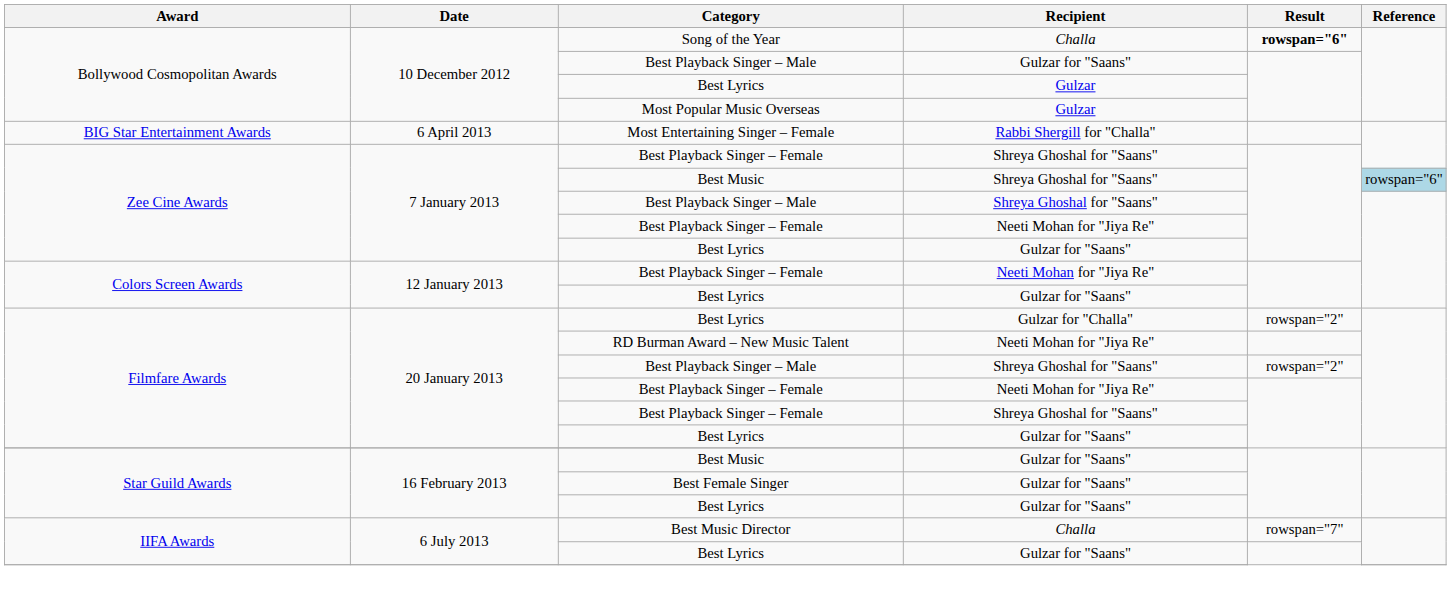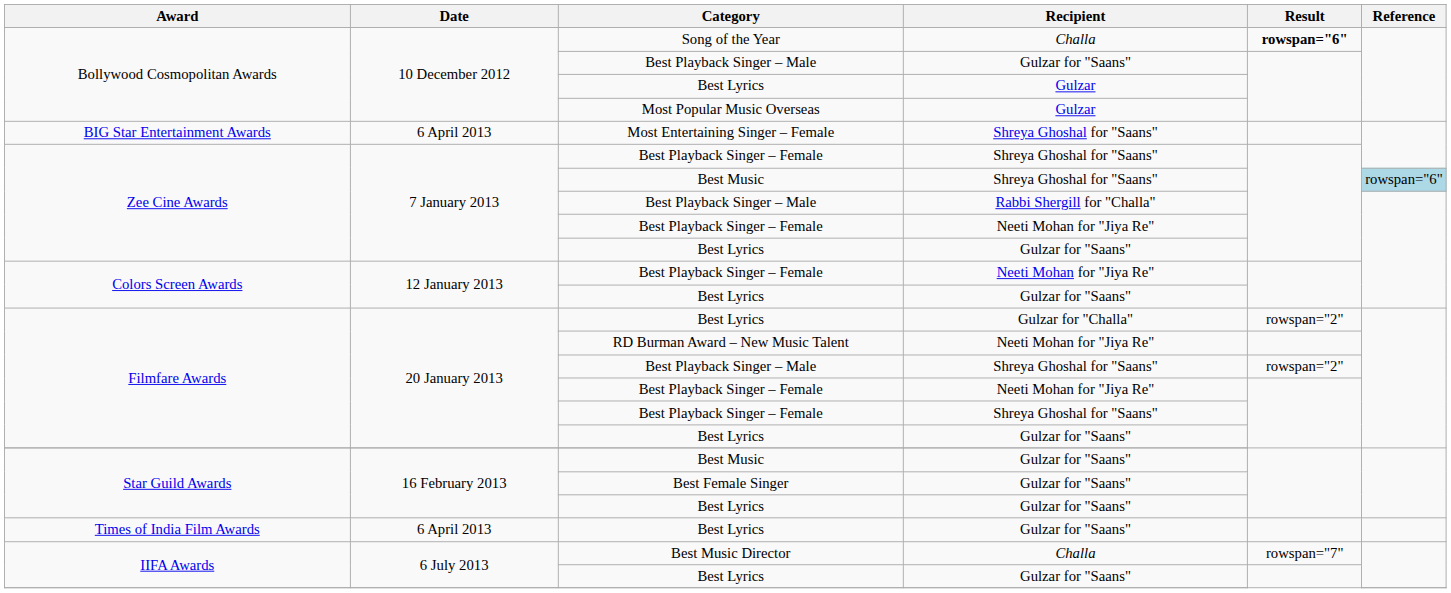(1075, 132) Rabbi Shergill for "Challa" -> (1075, 132) Shreya Ghoshal for "Saans"
(1075, 202) Shreya Ghoshal for "Saans" -> (1075, 202) Rabbi Shergill for "Challa"
+ row: (177, 529)
